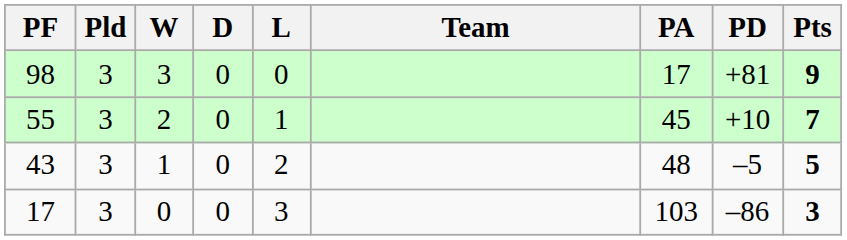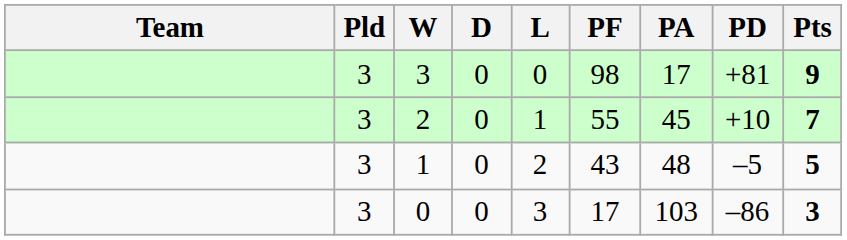columns swapped: (476, 27) <-> (41, 27)
